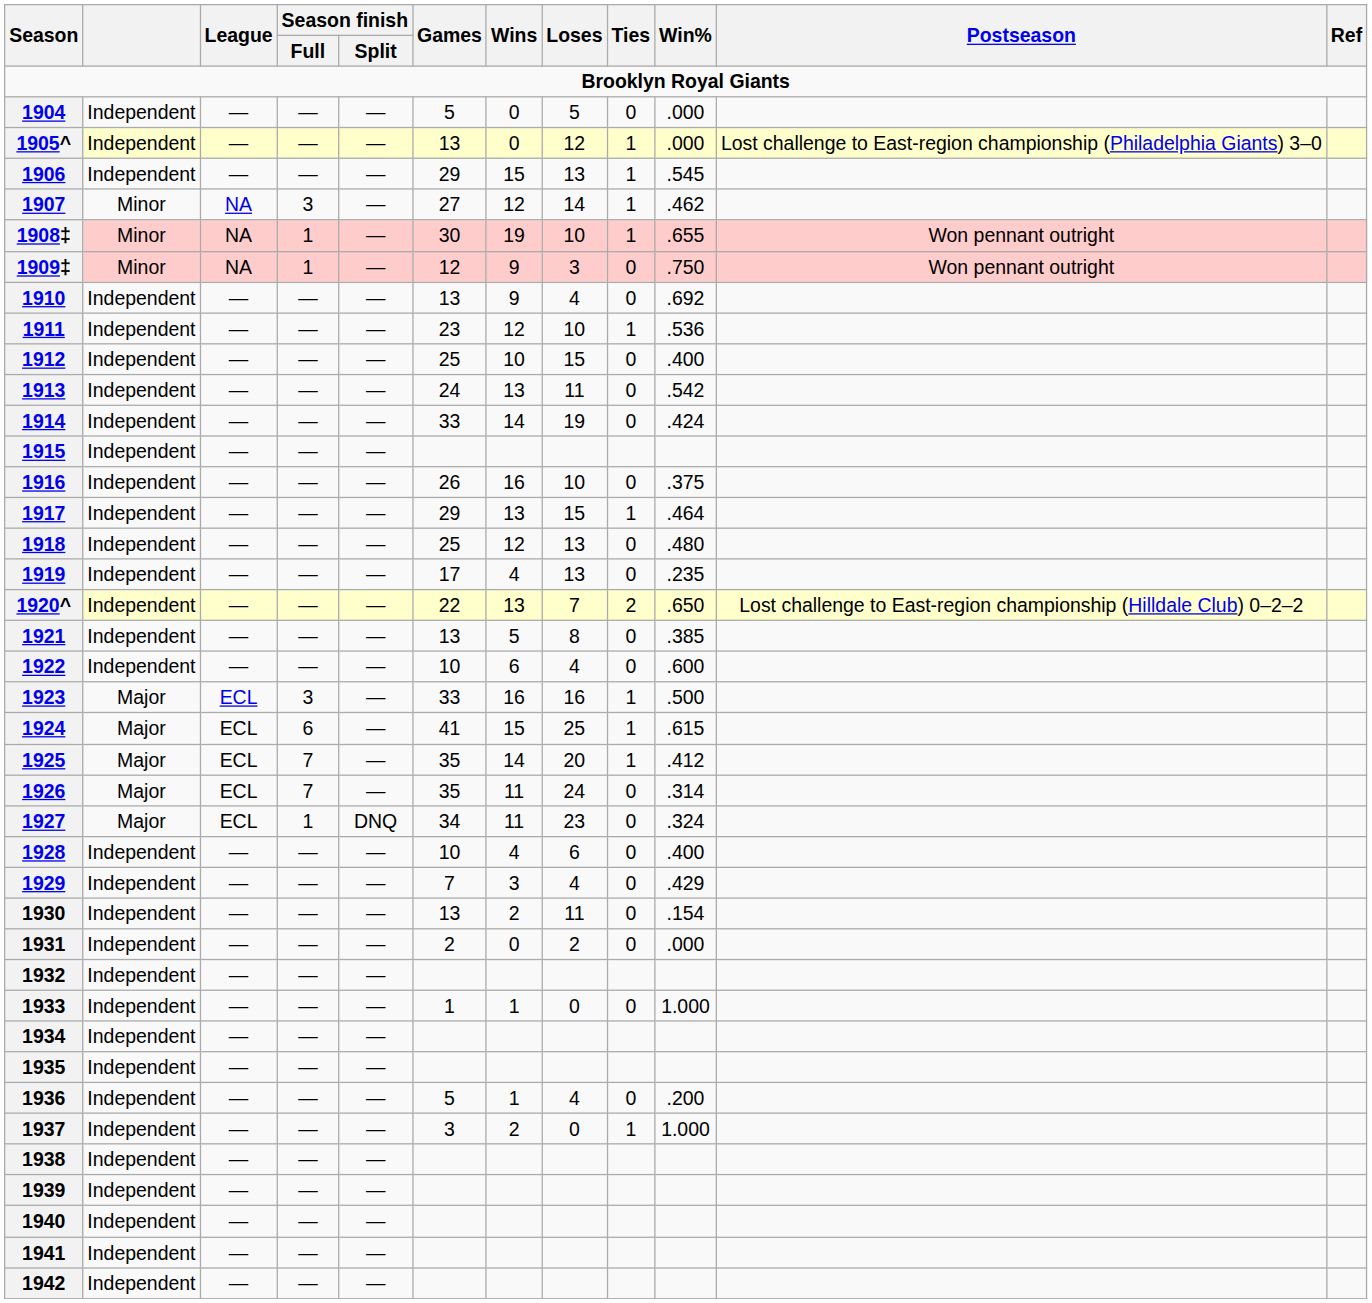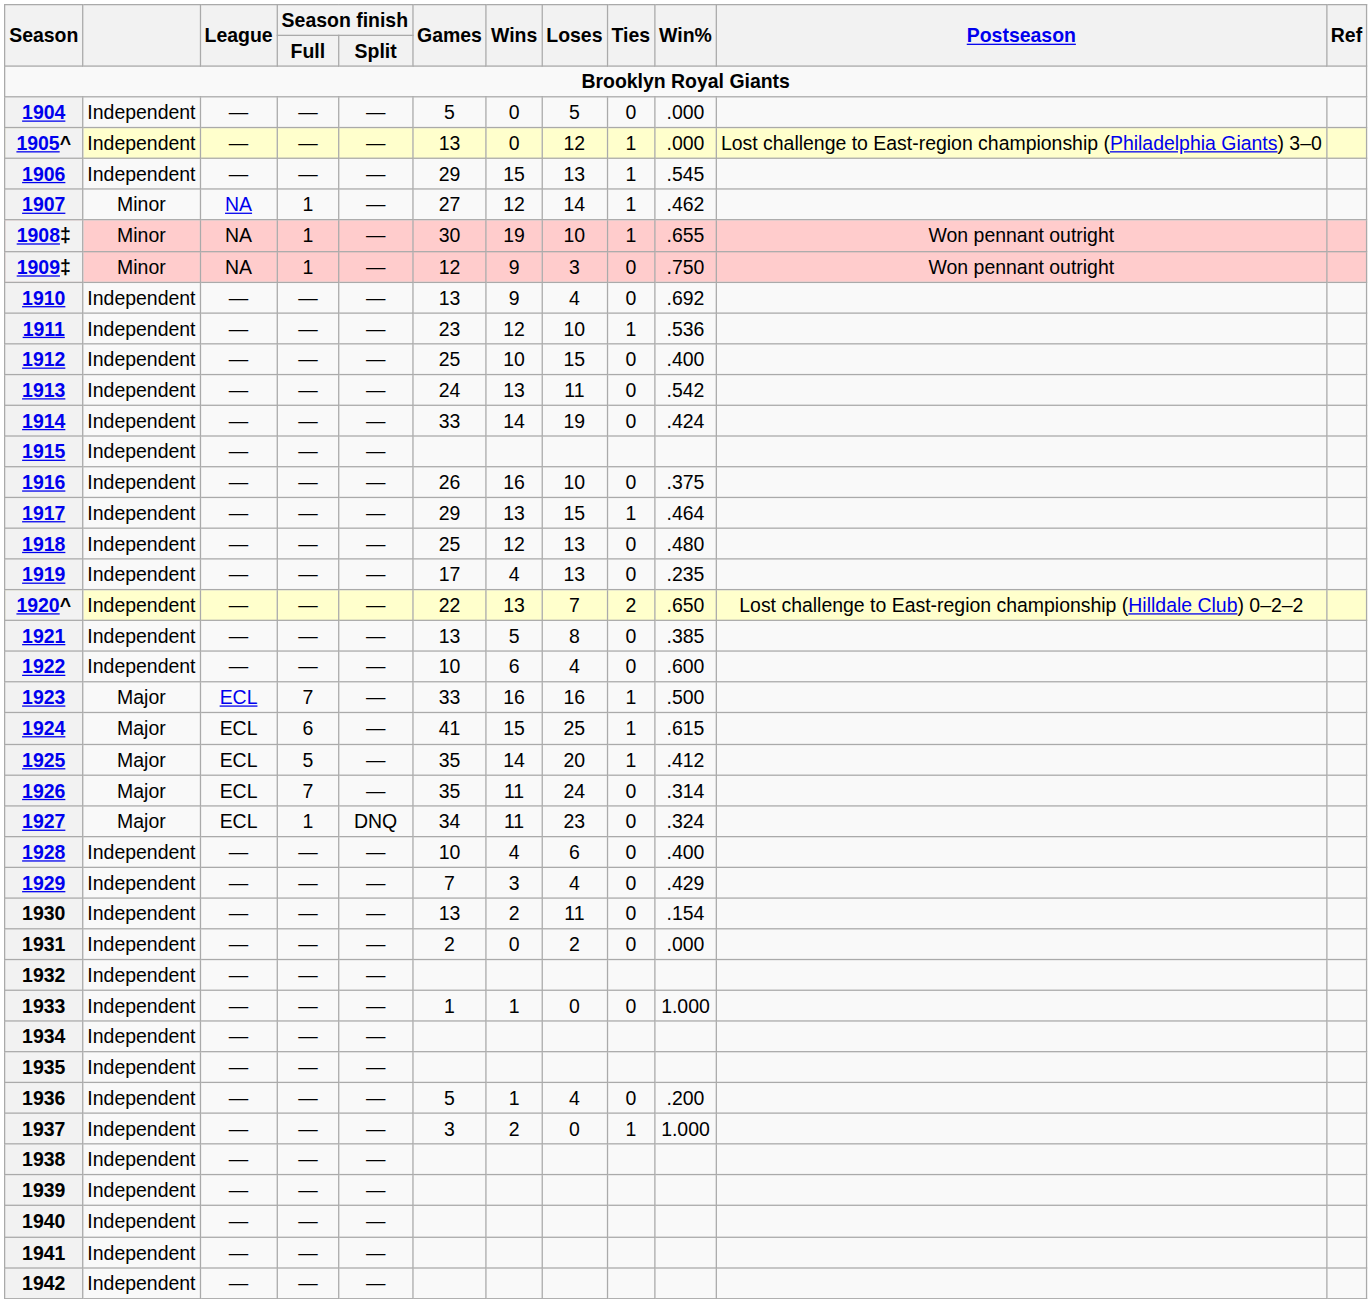(308, 205) 3 -> (308, 205) 1
(308, 698) 3 -> (308, 698) 7
(308, 759) 7 -> (308, 759) 5
